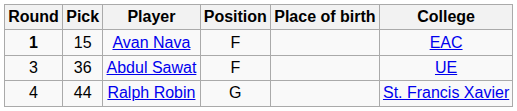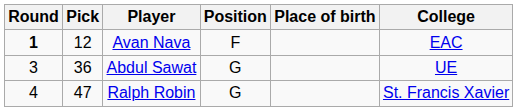(83, 42) 15 -> (83, 42) 12
(235, 67) F -> (235, 67) G
(83, 93) 44 -> (83, 93) 47
